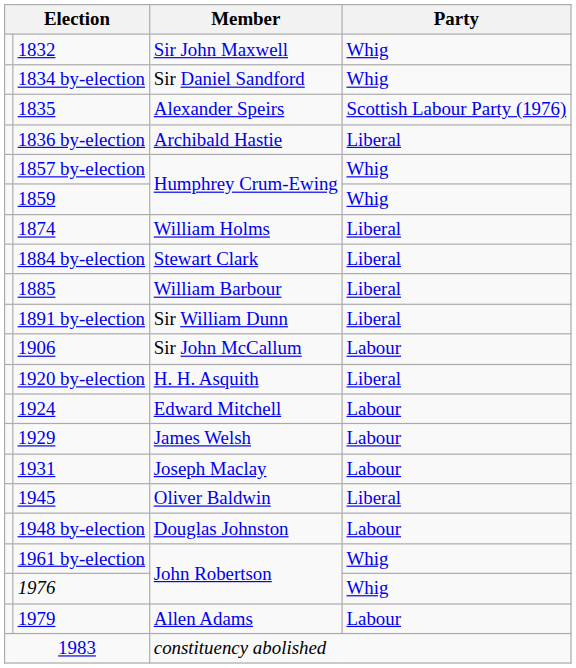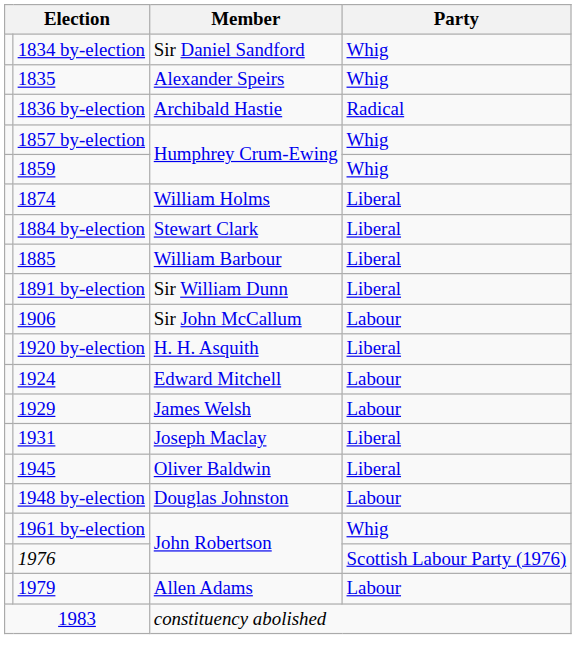- row: (37, 49)
(456, 109) Scottish Labour Party (1976) -> (367, 79) Whig
(374, 139) Liberal -> (375, 109) Radical
(374, 468) Labour -> (374, 438) Liberal
(367, 588) Whig -> (456, 558) Scottish Labour Party (1976)
